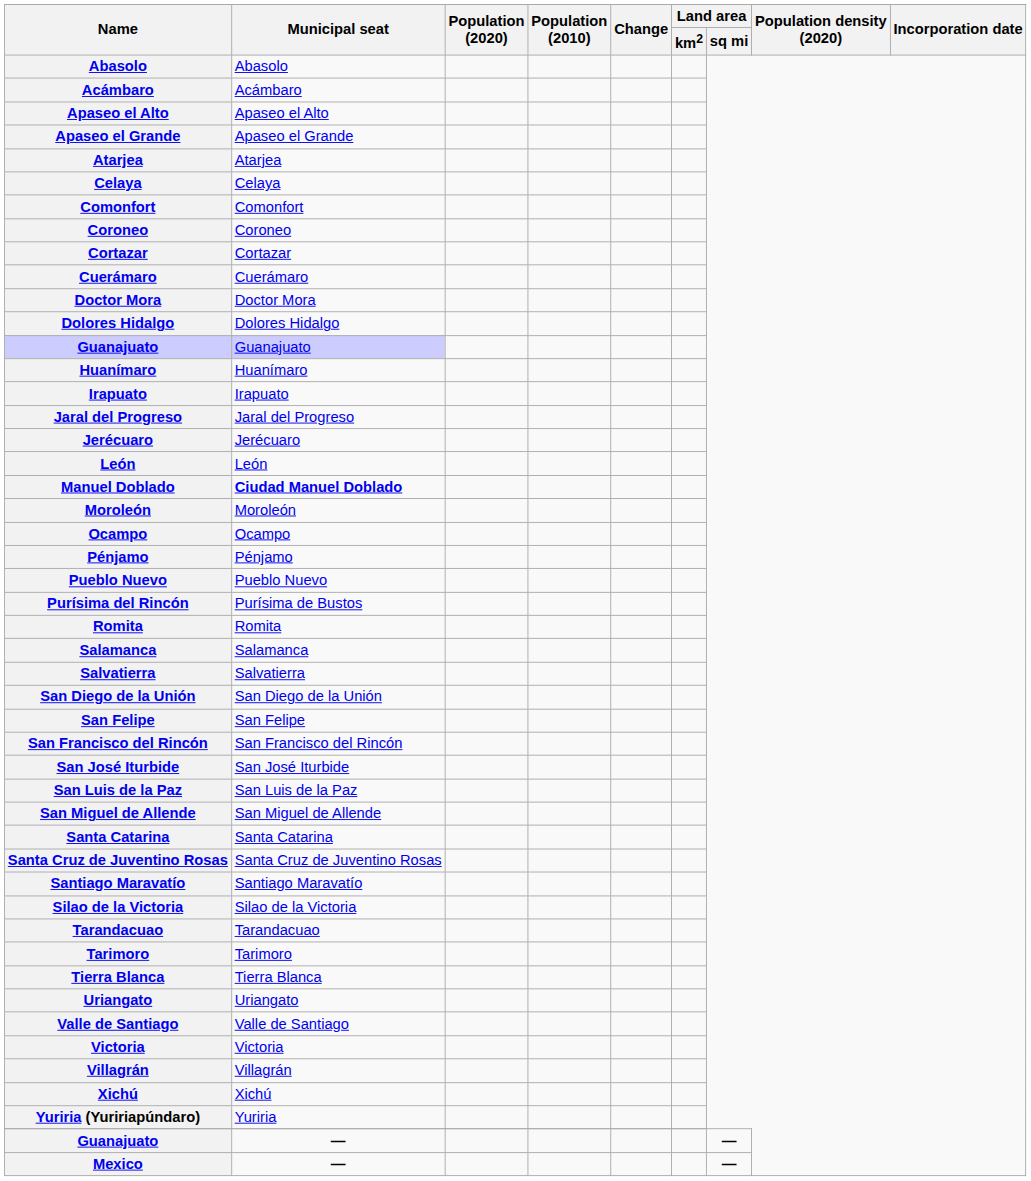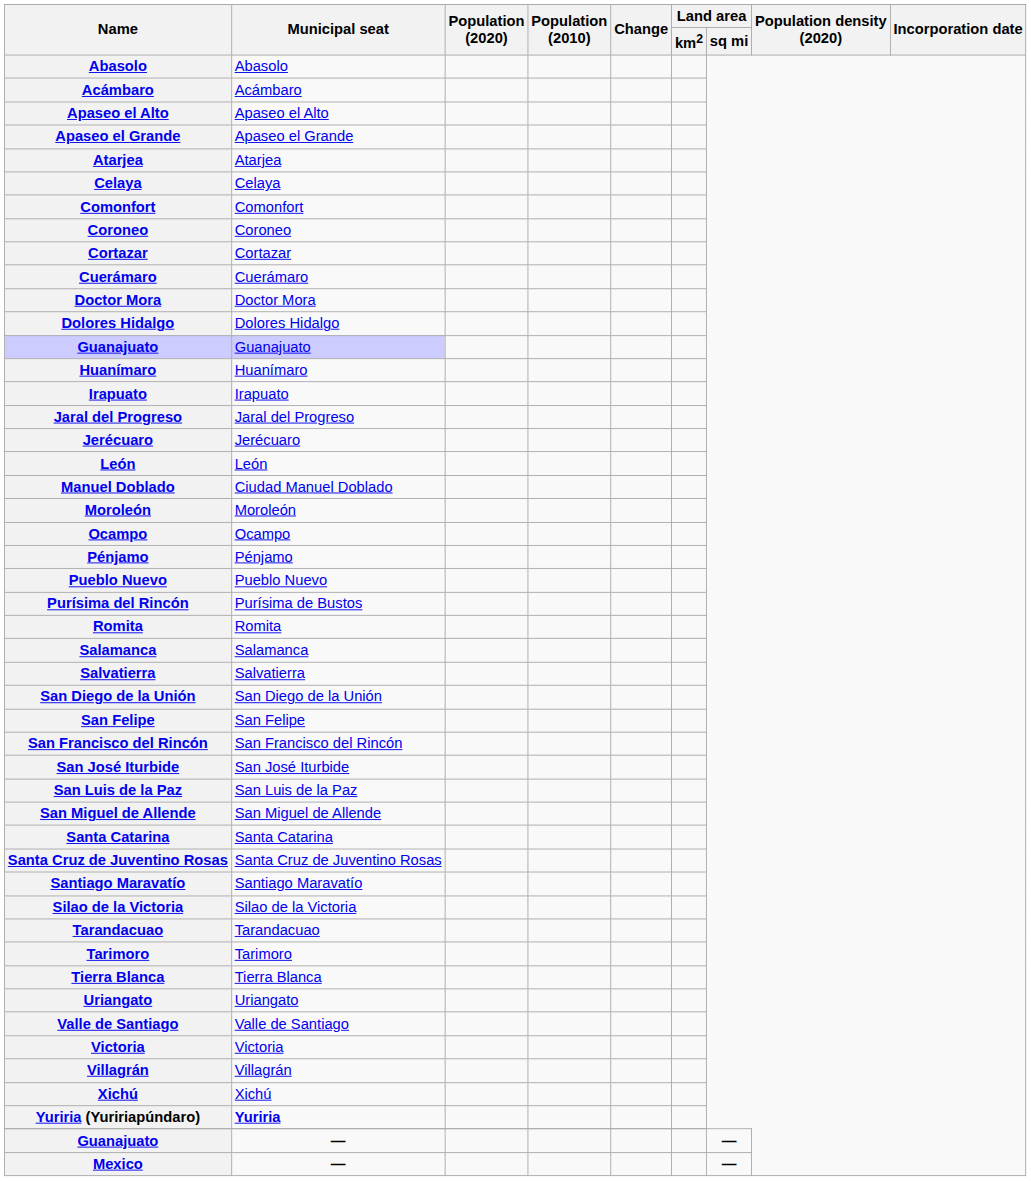(318, 487) bold -> (314, 487) normal
(256, 1117) normal -> (258, 1117) bold
